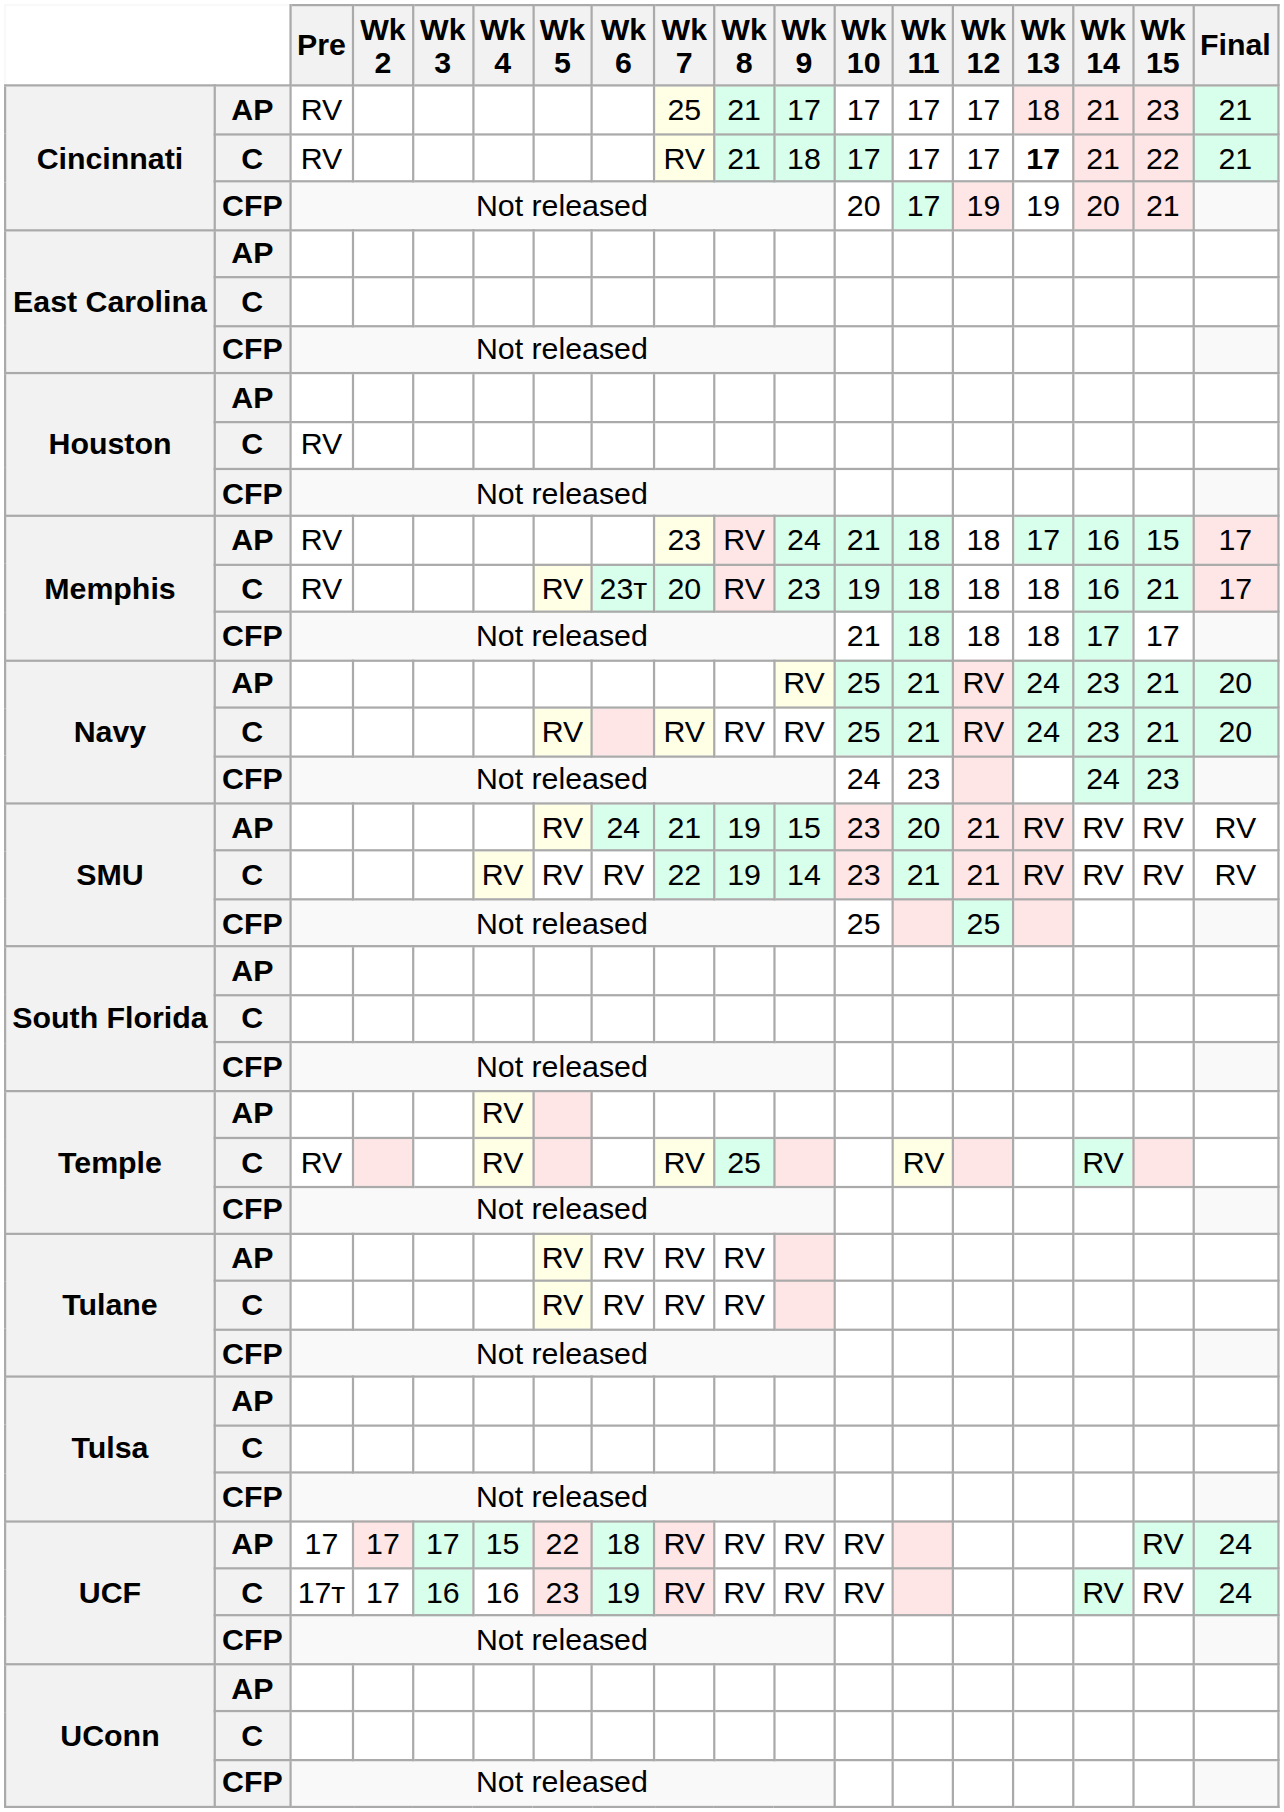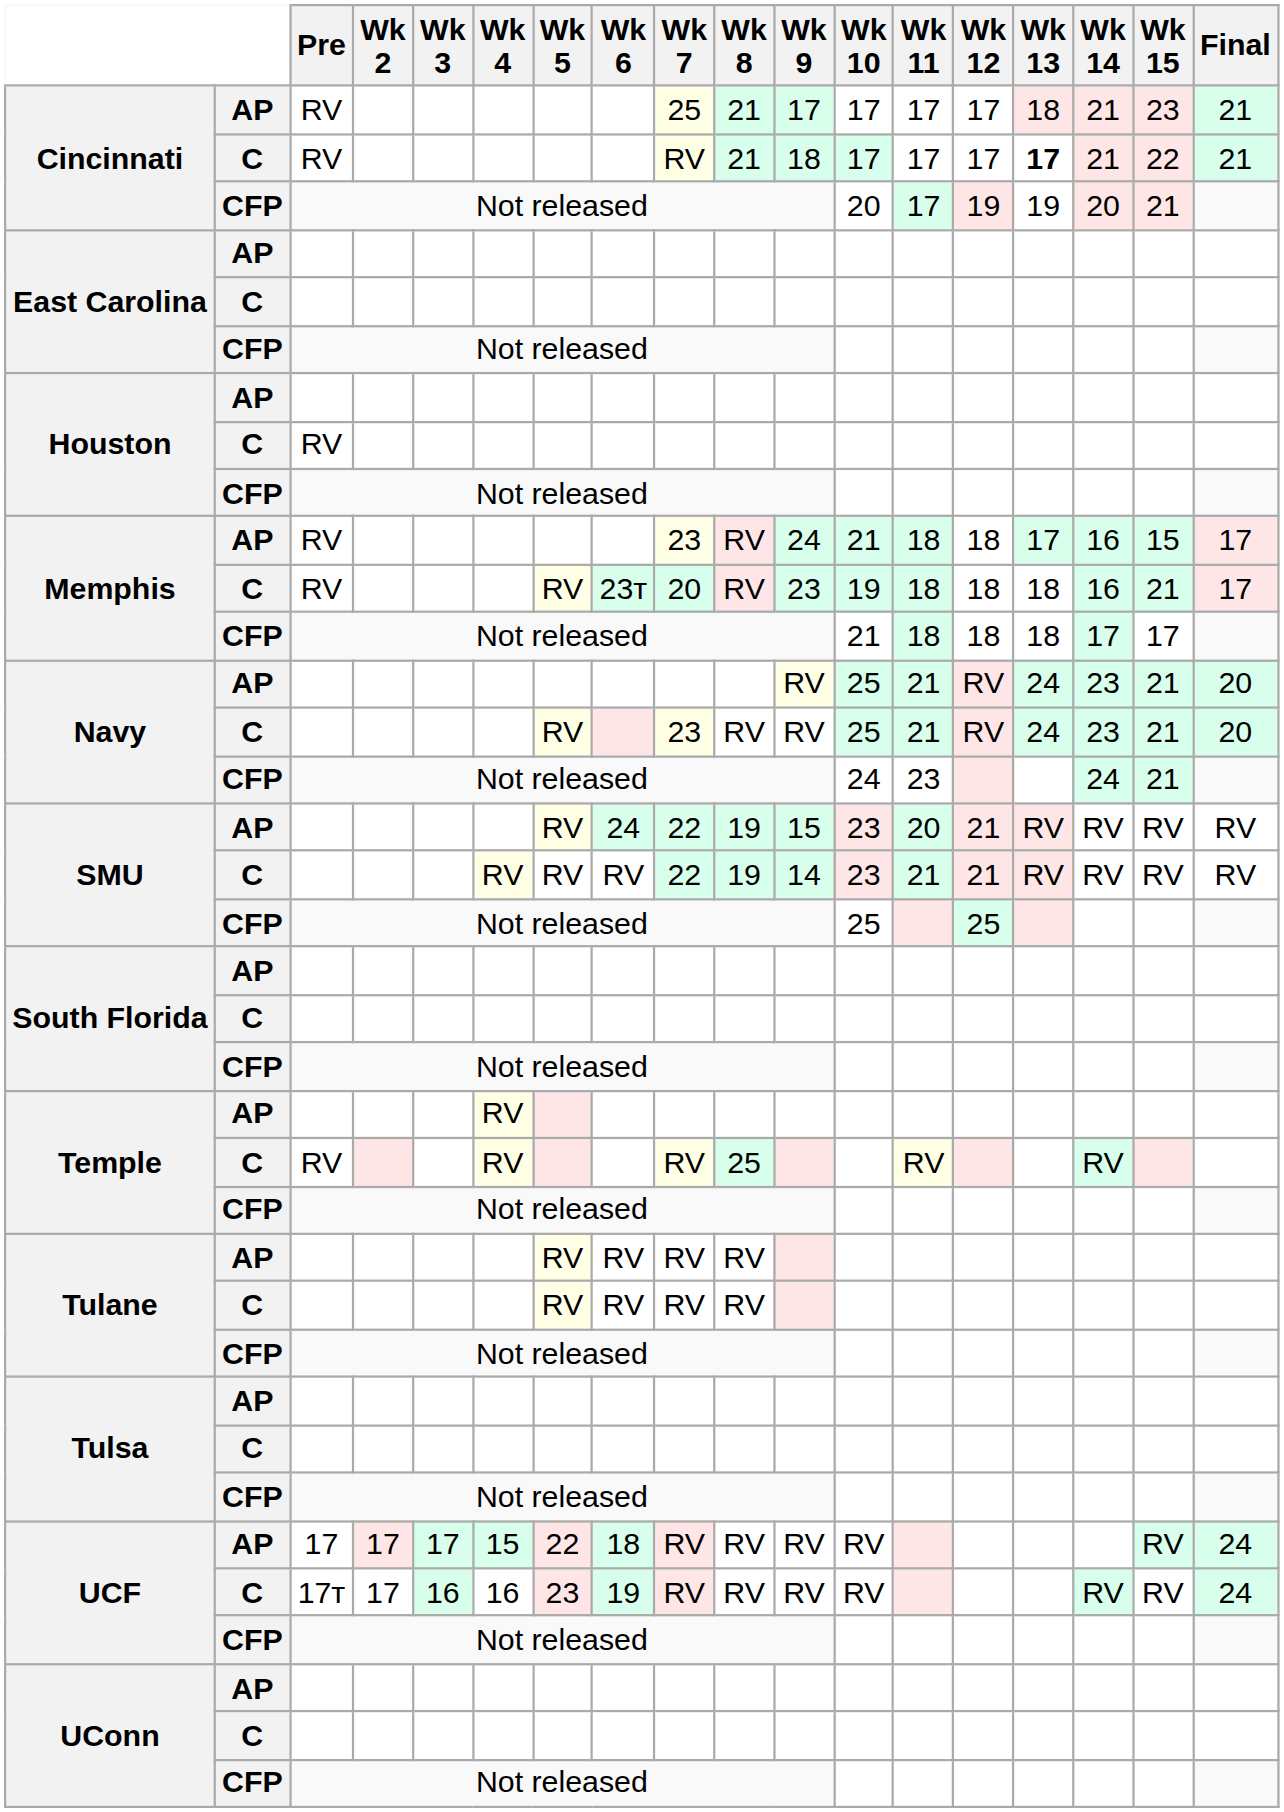(684, 731) RV -> (684, 731) 23
(1163, 779) 23 -> (1163, 779) 21
(684, 827) 21 -> (684, 827) 22
